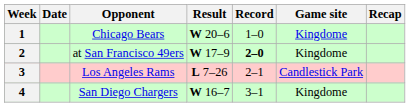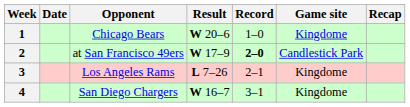(321, 53) Kingdome -> (321, 53) Candlestick Park
(321, 72) Candlestick Park -> (321, 72) Kingdome
